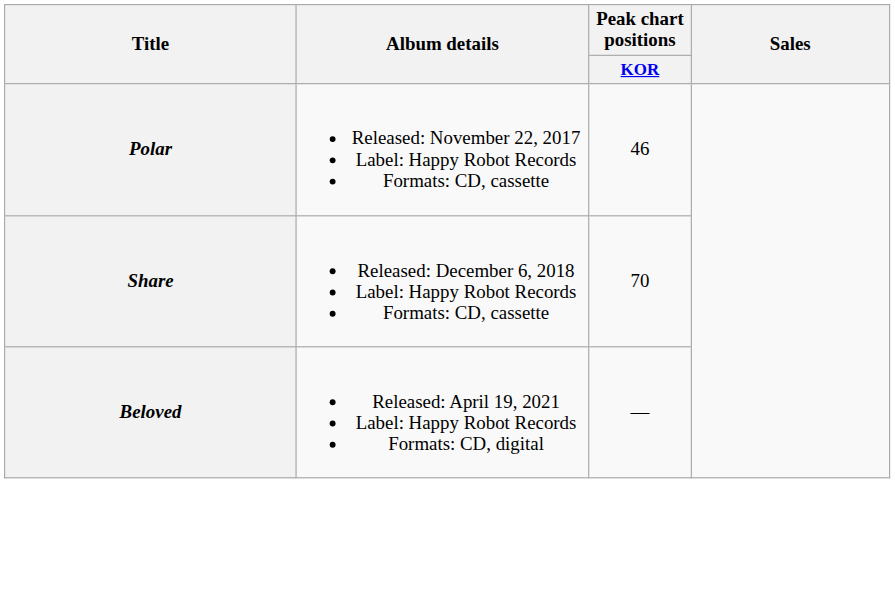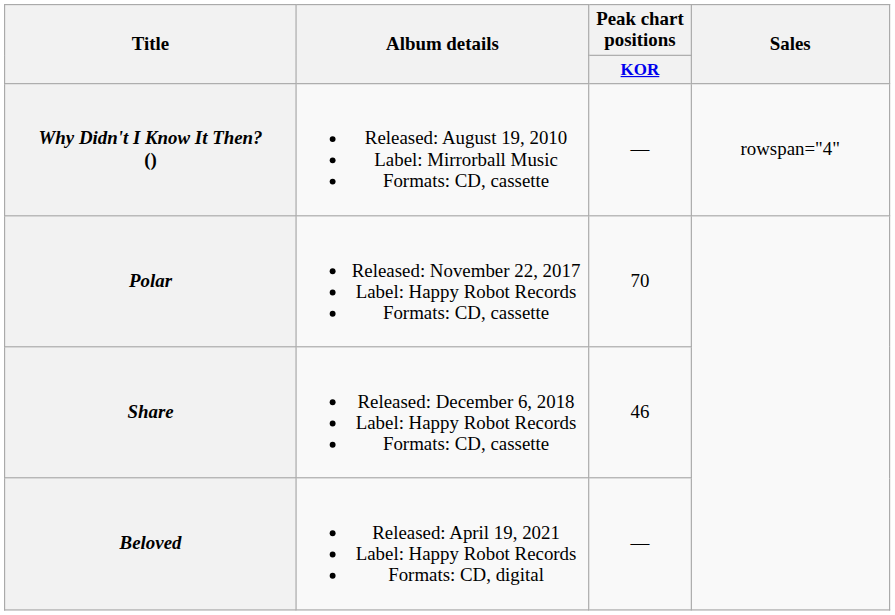+ row: (151, 149)
(640, 149) 46 -> (640, 280) 70
(640, 280) 70 -> (640, 412) 46
